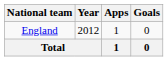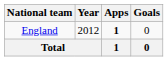(116, 30) normal -> (116, 30) bold
